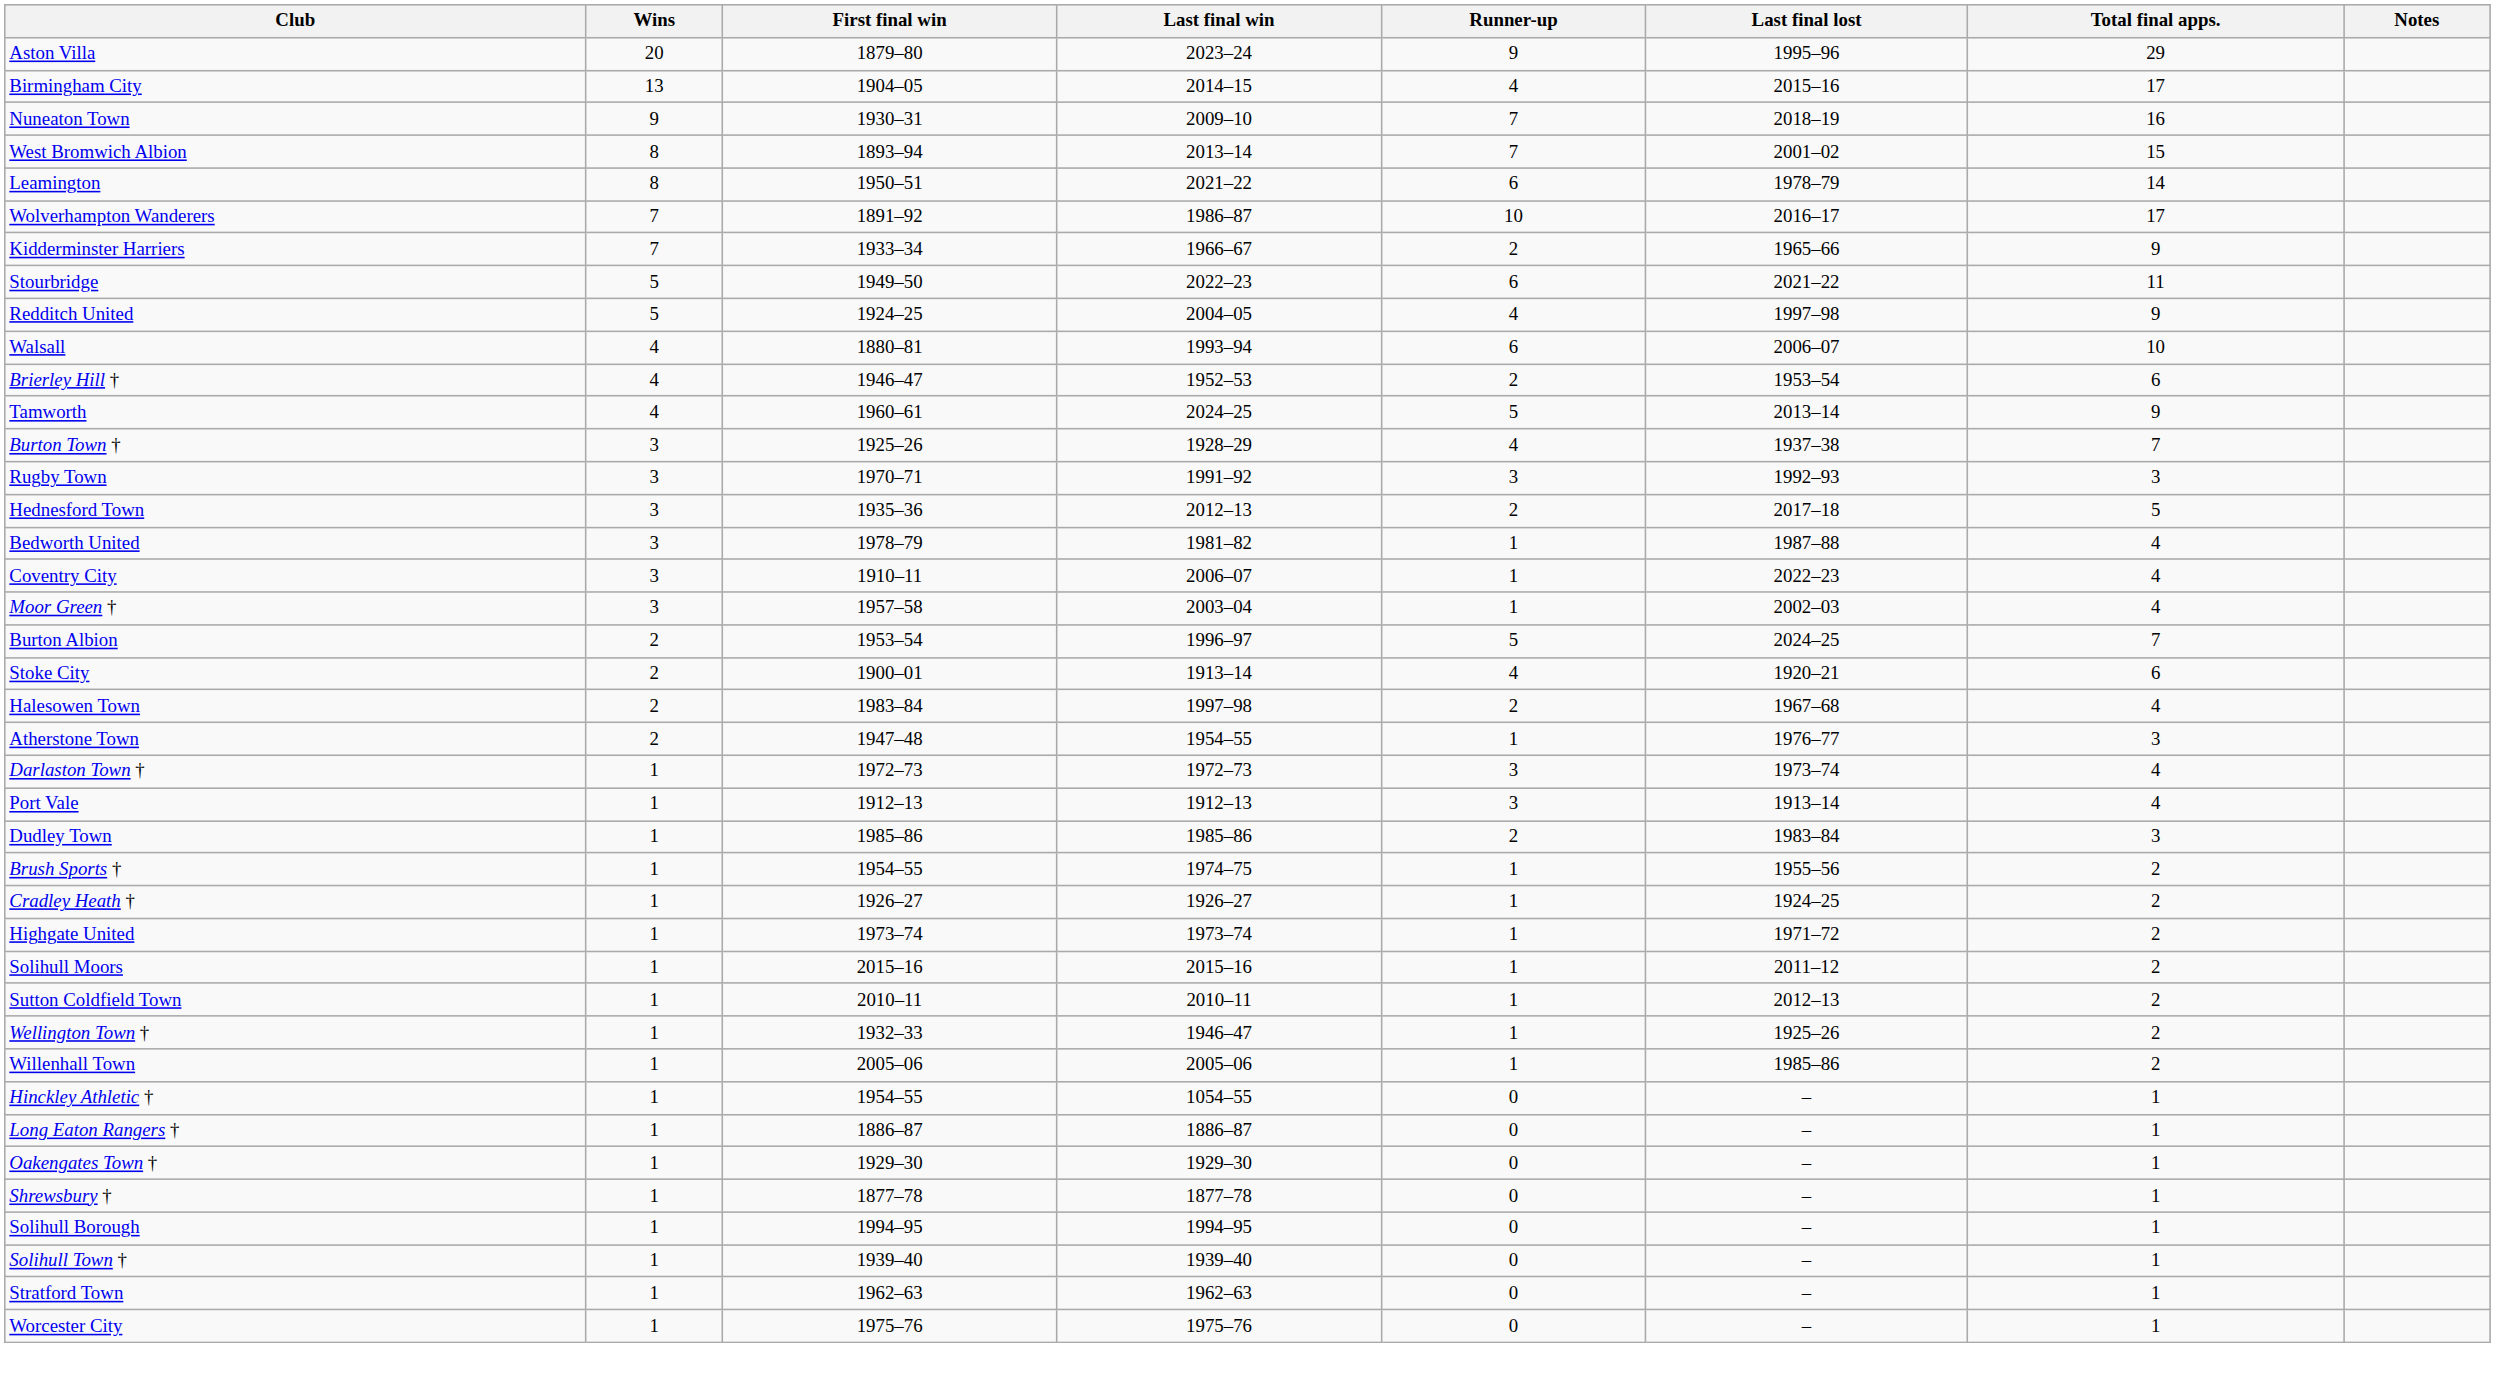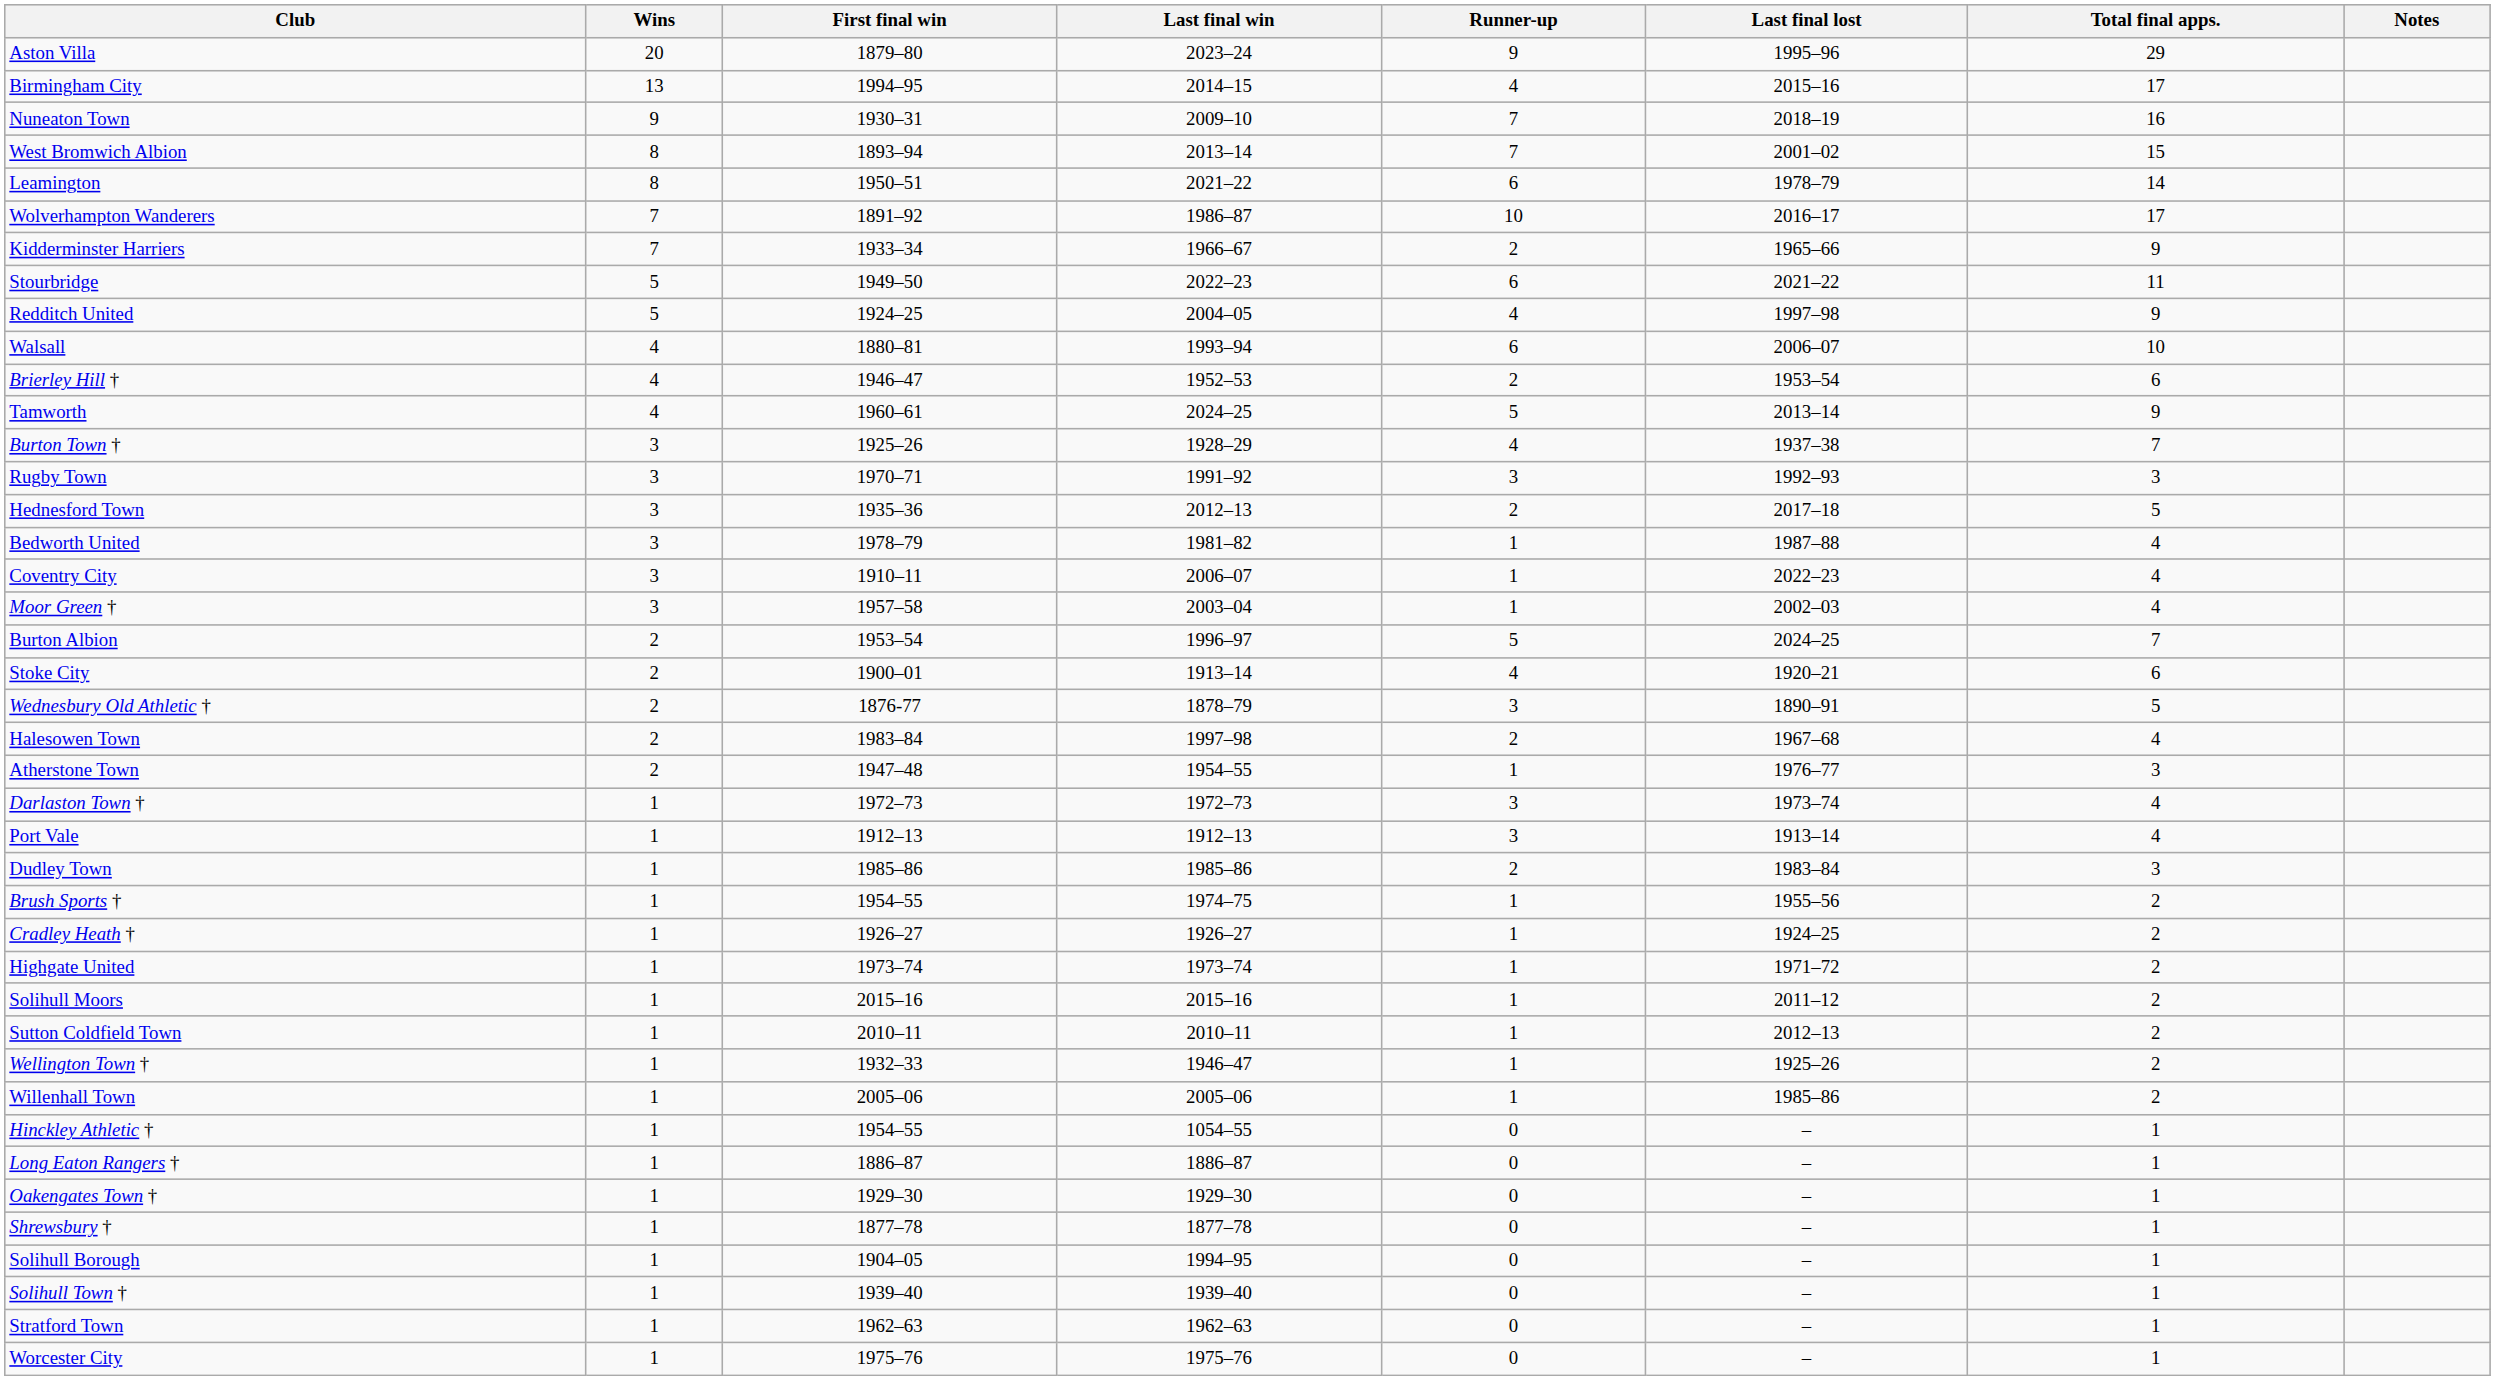(890, 86) 1904–05 -> (890, 86) 1994–95
+ row: (110, 705)
(890, 1227) 1994–95 -> (890, 1260) 1904–05
